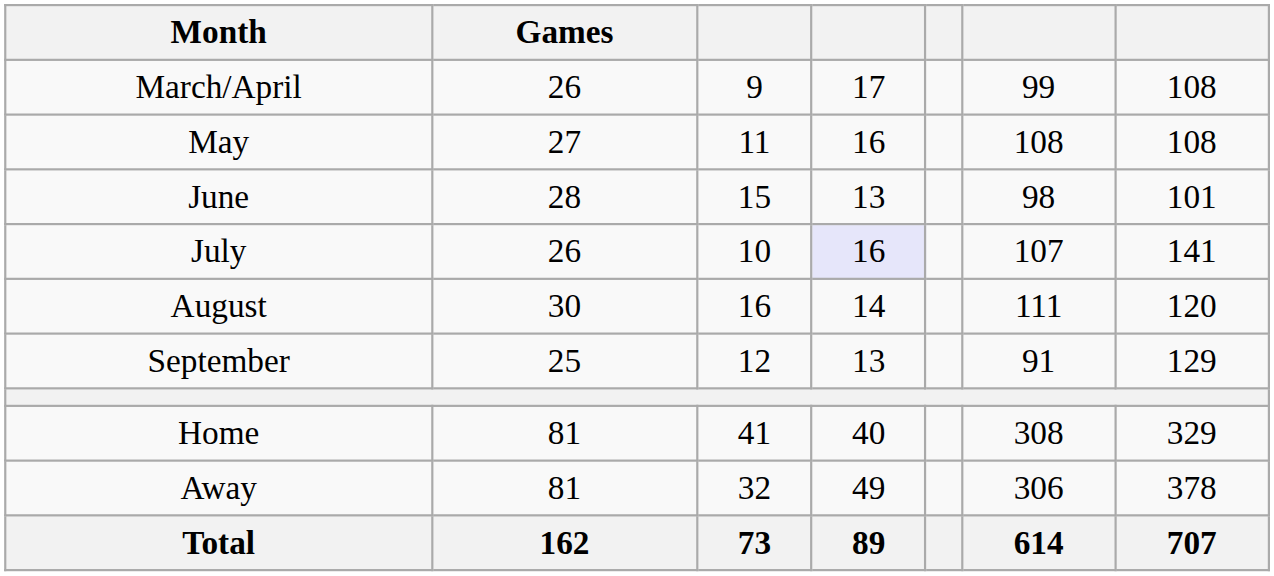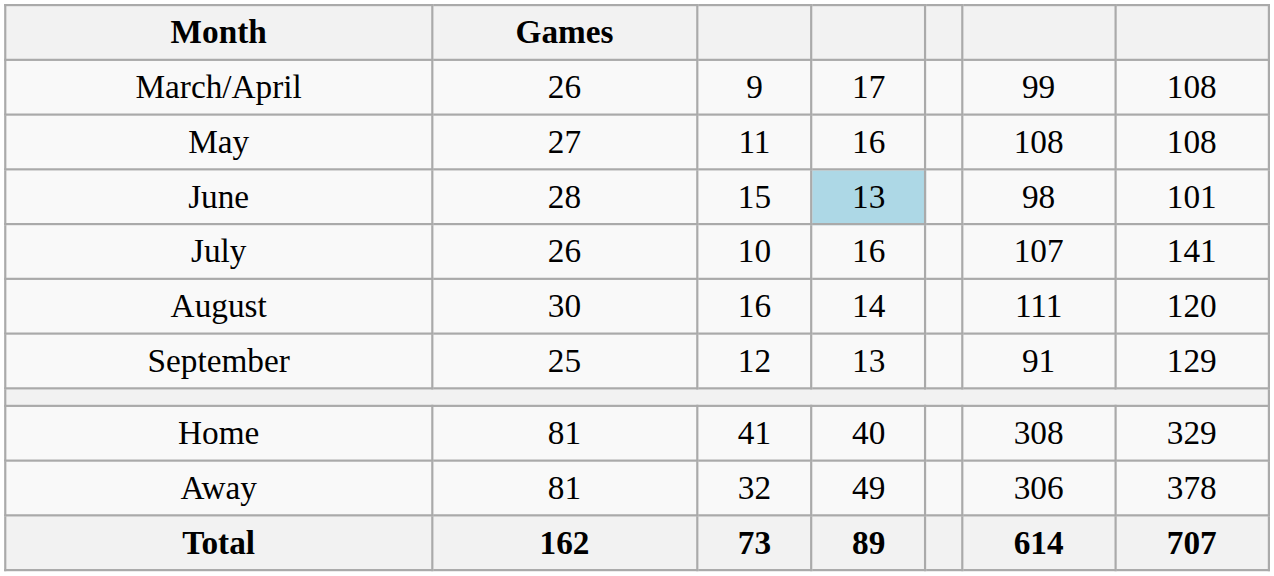(869, 196) no background -> (869, 196) lightblue background
(869, 251) lavender background -> (869, 251) no background
